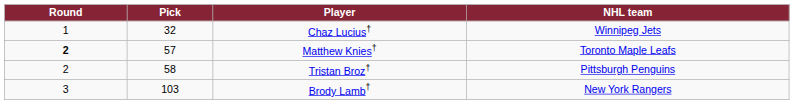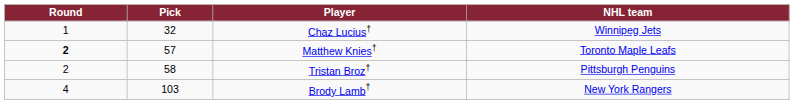(66, 89) 3 -> (66, 89) 4
